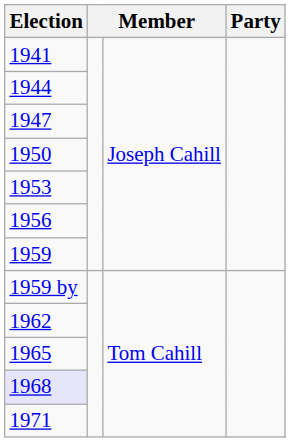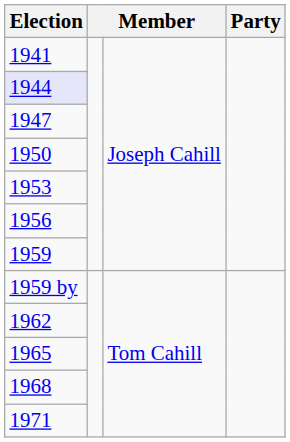(30, 87) no background -> (30, 87) lavender background
(30, 386) lavender background -> (30, 386) no background
